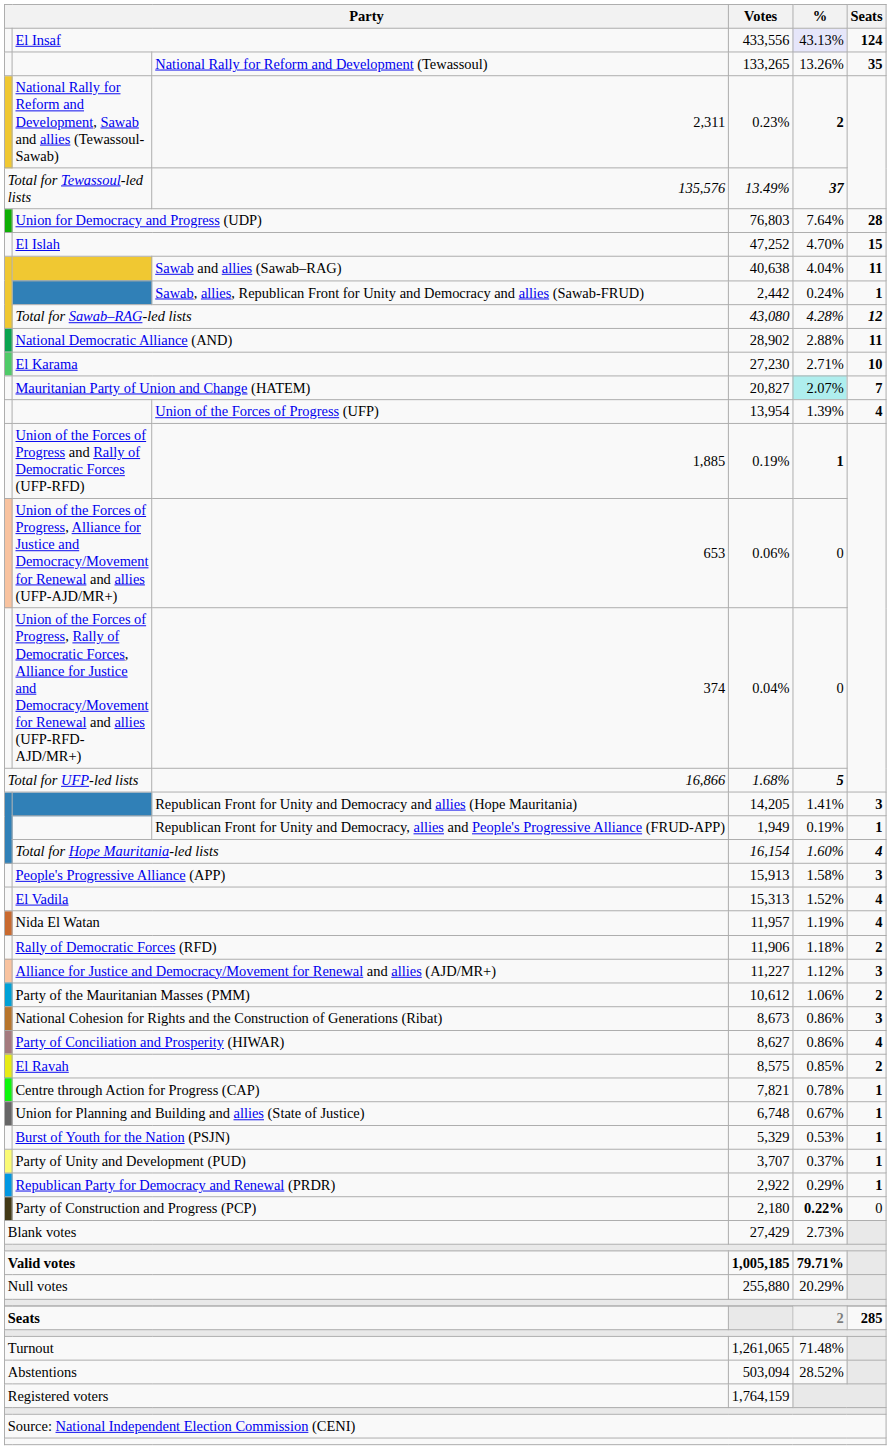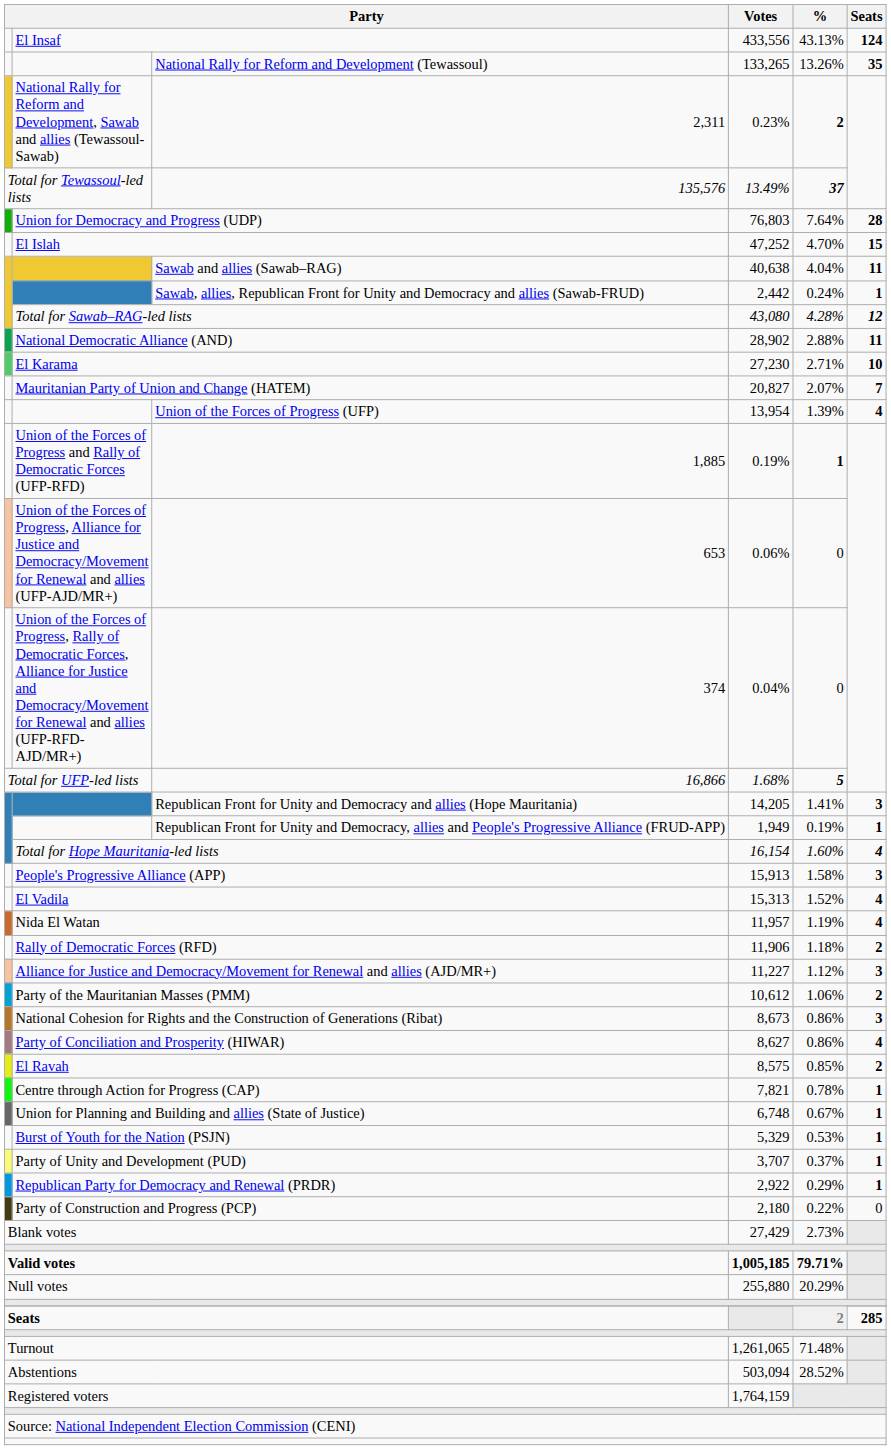(821, 40) lavender background -> (821, 40) no background
(825, 387) paleturquoise background -> (825, 387) no background
(824, 1209) bold -> (825, 1209) normal
